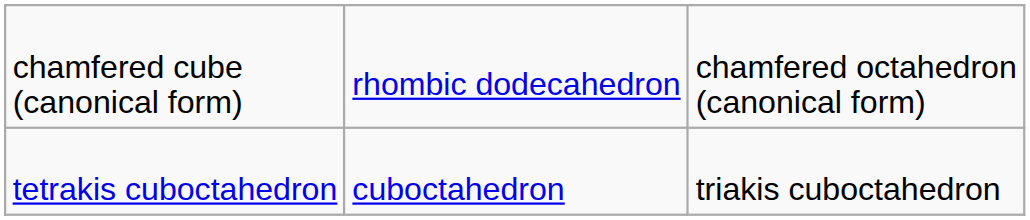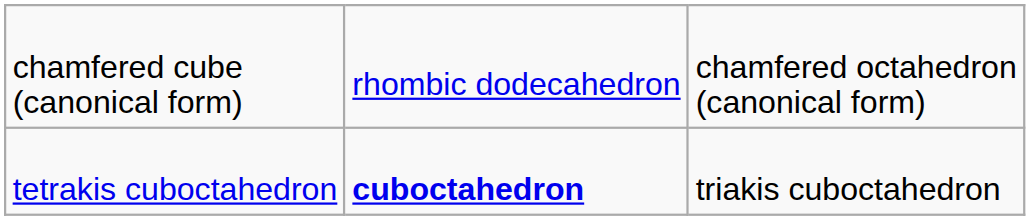(459, 189) normal -> (468, 189) bold
